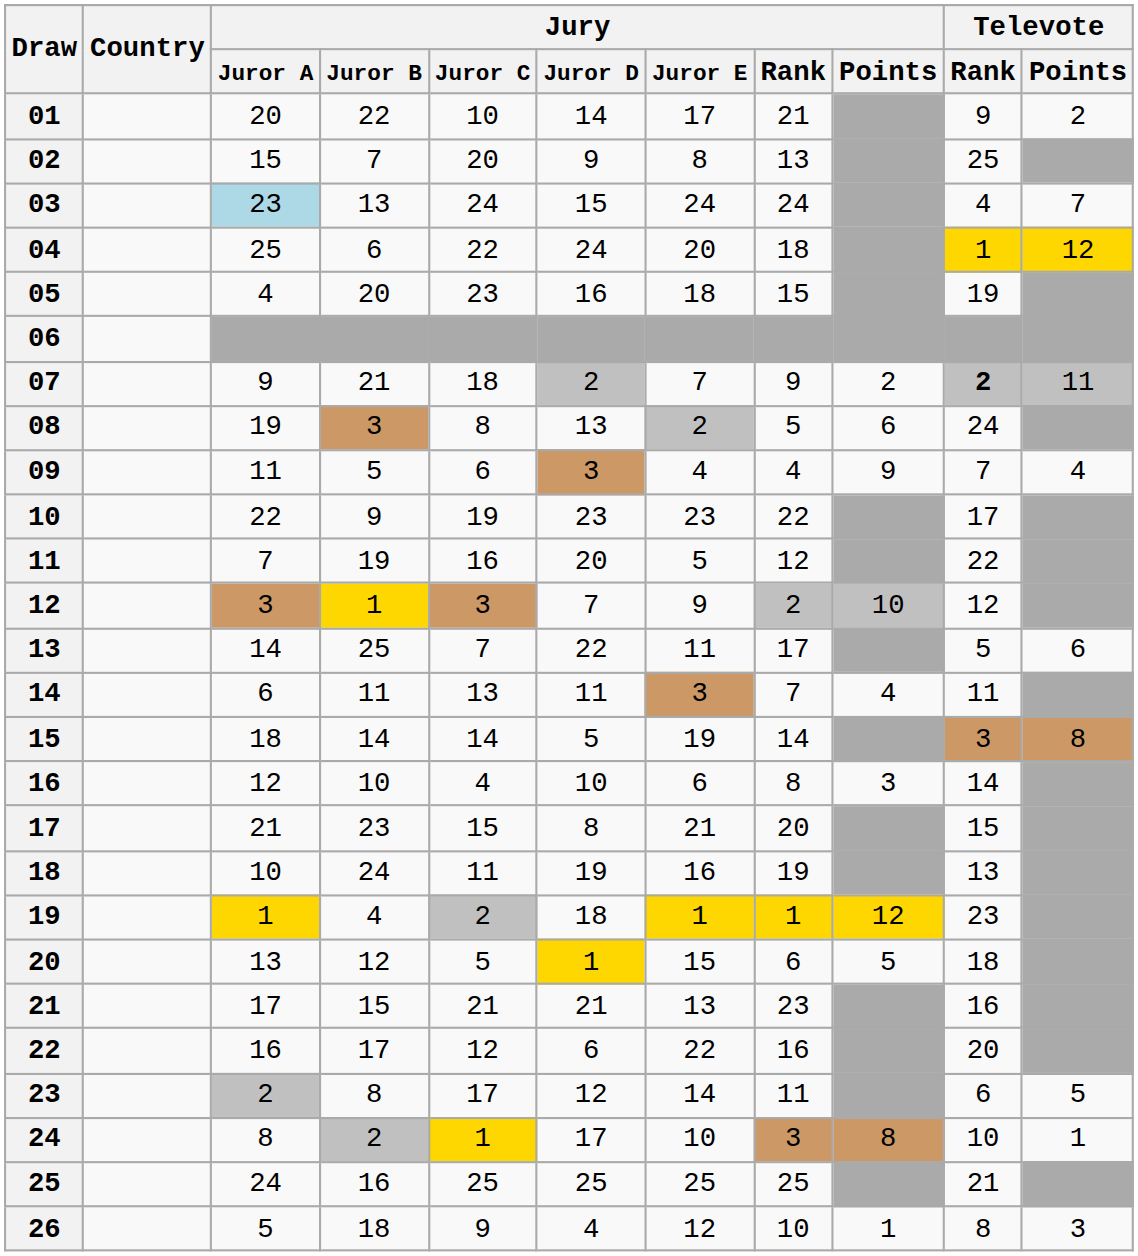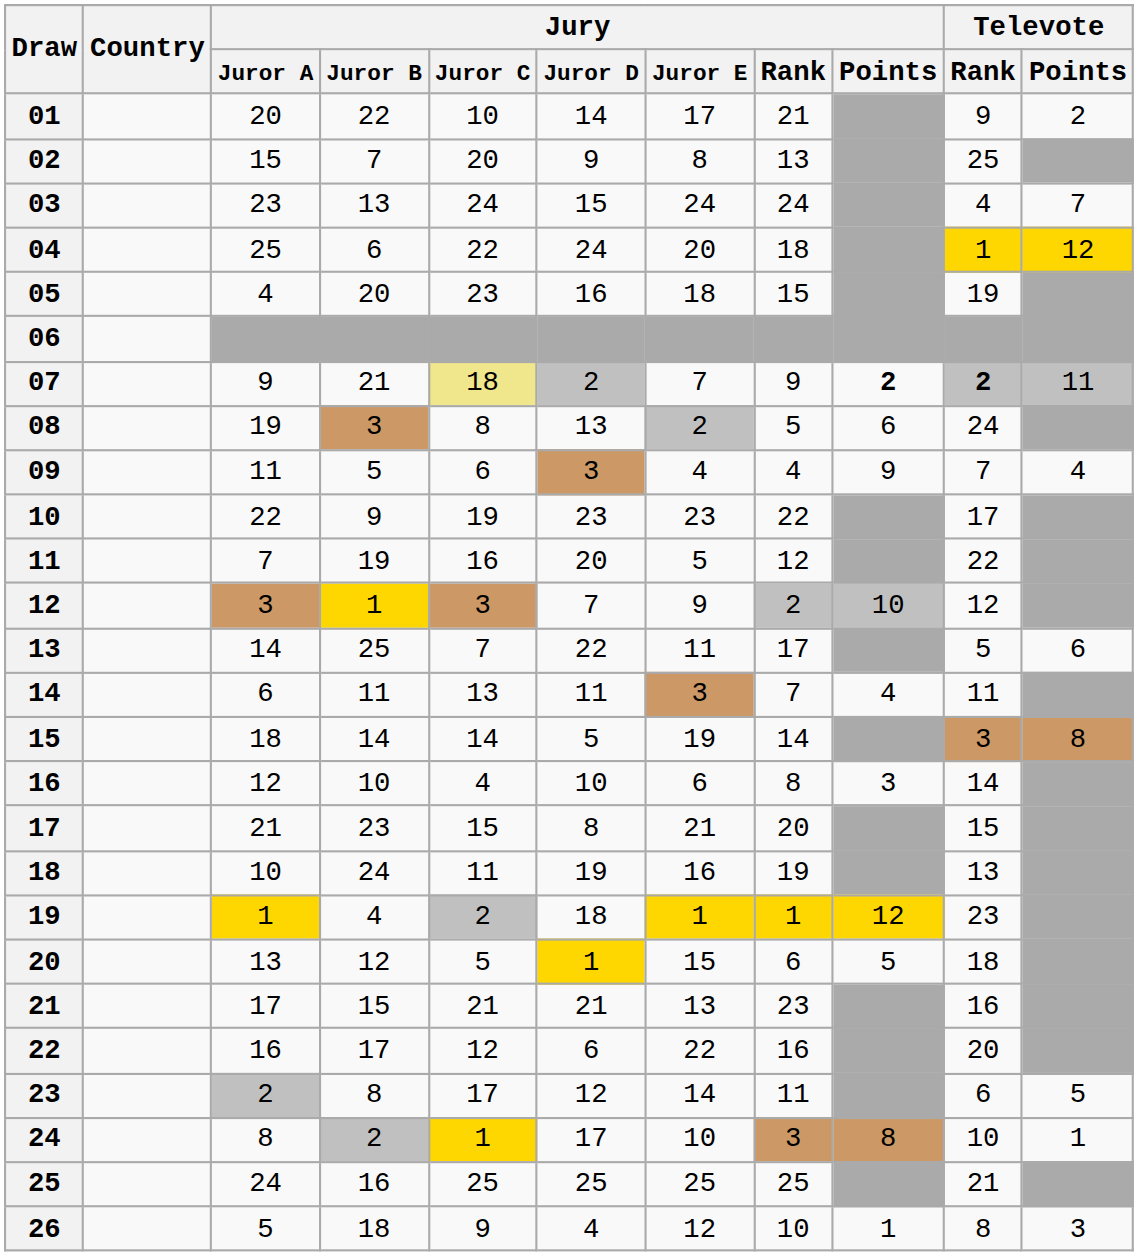(266, 205) lightblue background -> (266, 205) no background
(483, 383) no background -> (483, 383) khaki background
(888, 383) normal -> (888, 383) bold
